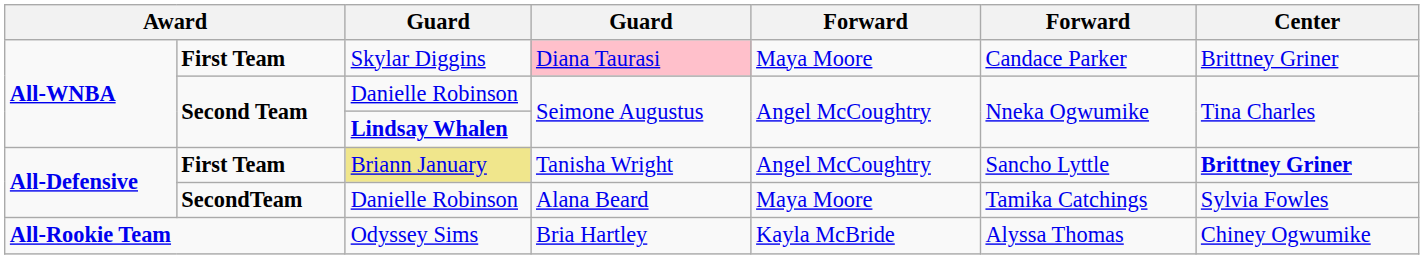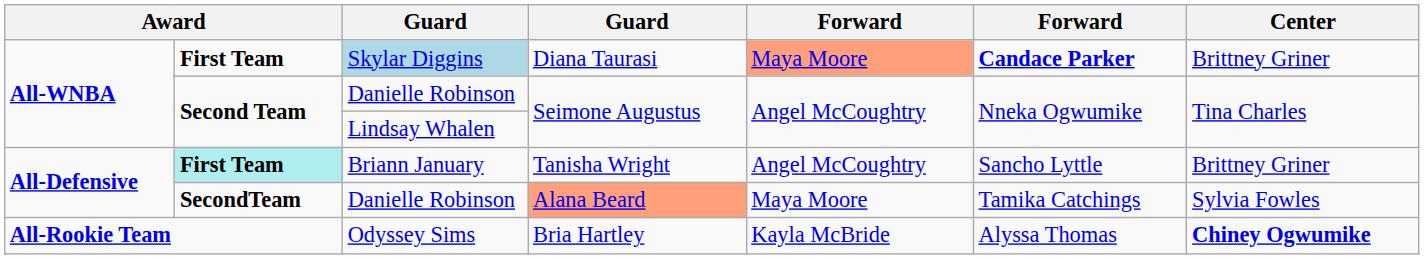(418, 57) no background -> (415, 57) lightblue background
(598, 57) pink background -> (595, 57) no background
(814, 57) no background -> (809, 57) lightsalmon background
(1056, 57) normal -> (1057, 57) bold
(429, 128) bold -> (421, 128) normal
(233, 164) no background -> (232, 164) paleturquoise background
(419, 164) khaki background -> (416, 164) no background
(1276, 164) bold -> (1261, 164) normal
(592, 199) no background -> (589, 199) lightsalmon background
(1286, 235) normal -> (1281, 235) bold
